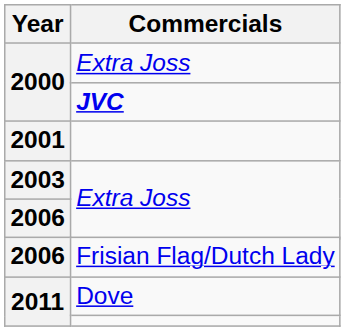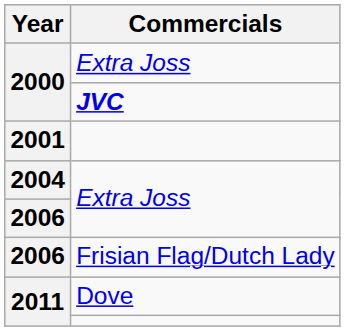(38, 179) 2003 -> (38, 179) 2004
